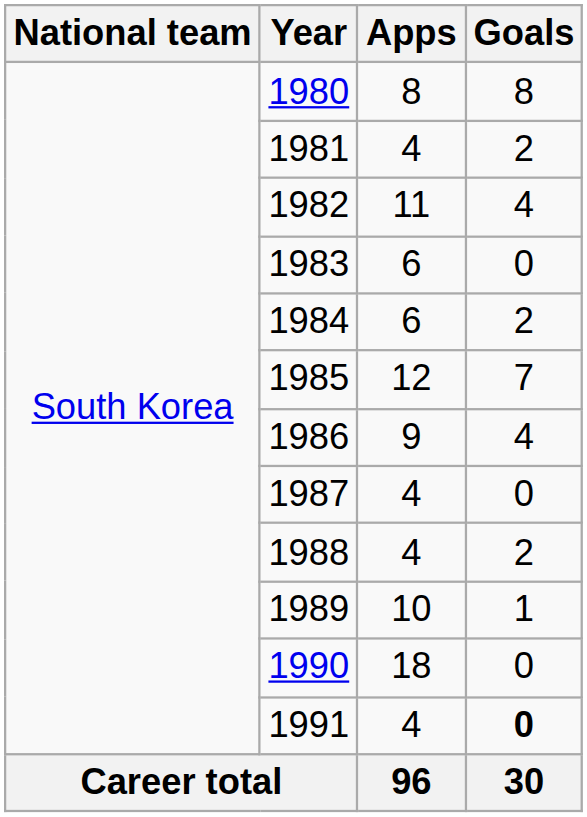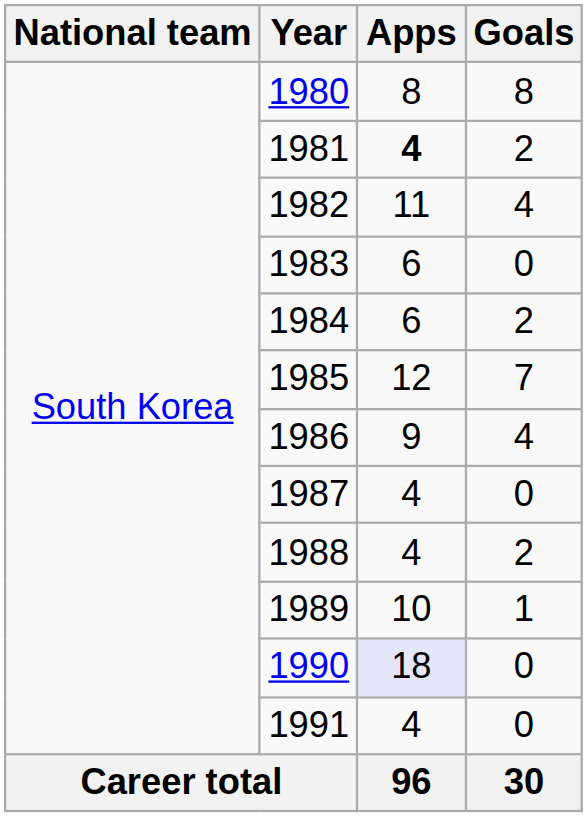(411, 148) normal -> (411, 148) bold
(411, 666) no background -> (411, 666) lavender background
(524, 724) bold -> (524, 724) normal
